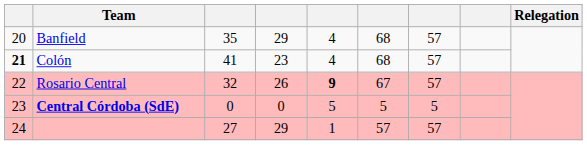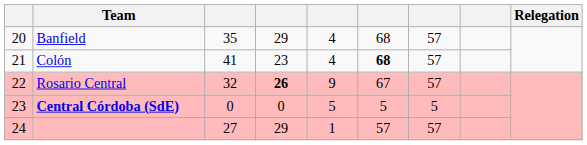(19, 60) bold -> (19, 60) normal
(383, 60) normal -> (383, 60) bold
(281, 83) normal -> (281, 83) bold
(332, 83) bold -> (332, 83) normal
